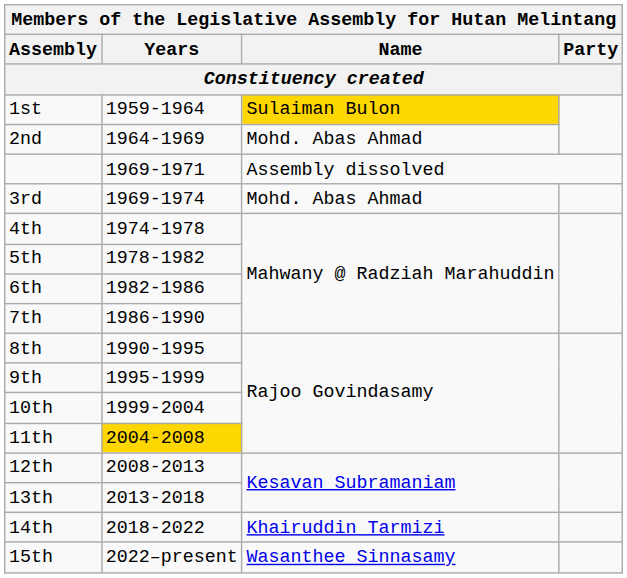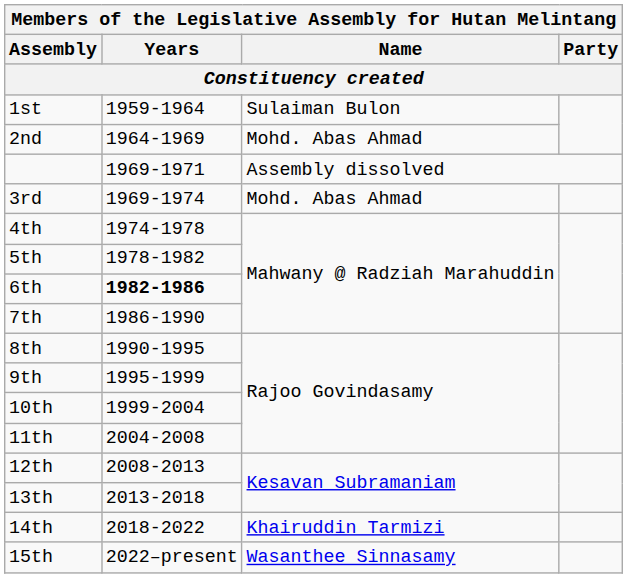(324, 109) gold background -> (324, 109) no background
(155, 289) normal -> (155, 289) bold
(155, 438) gold background -> (155, 438) no background
